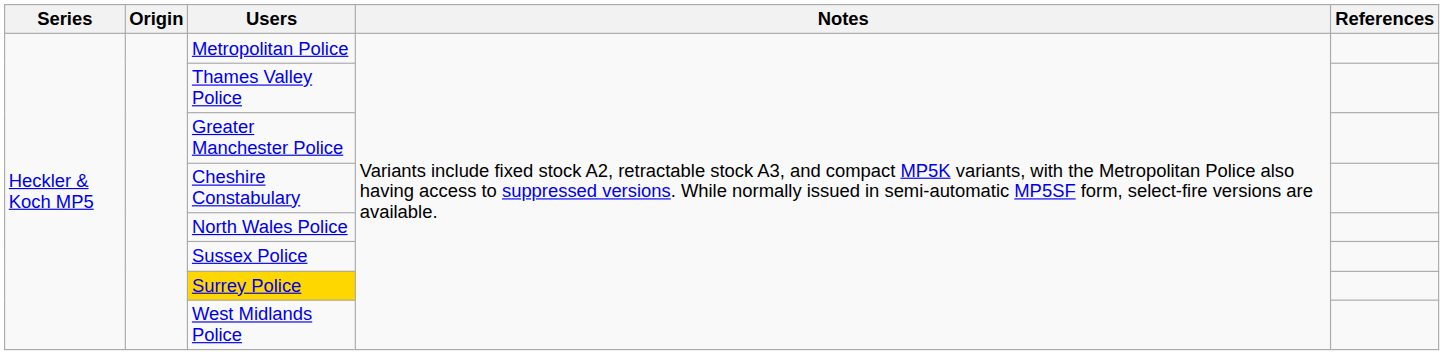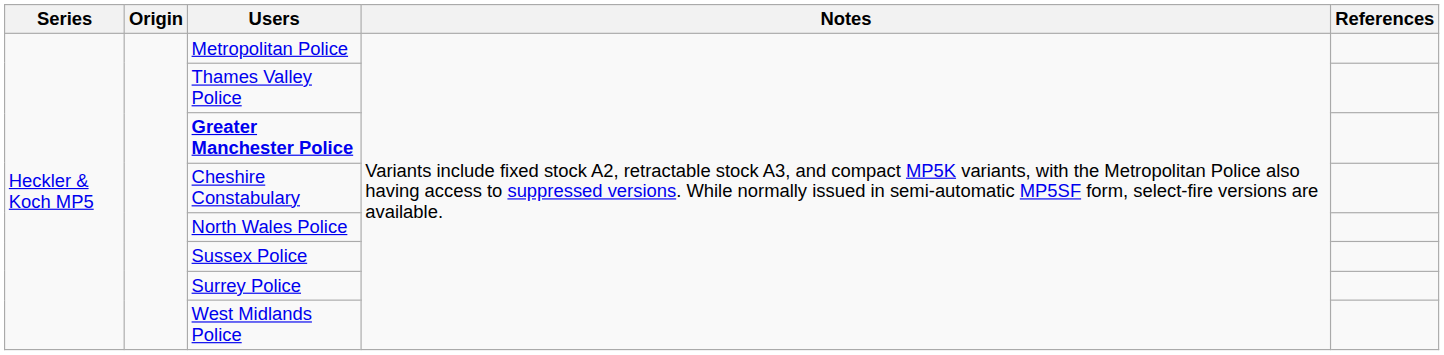(268, 137) normal -> (272, 137) bold
(247, 285) gold background -> (246, 285) no background
